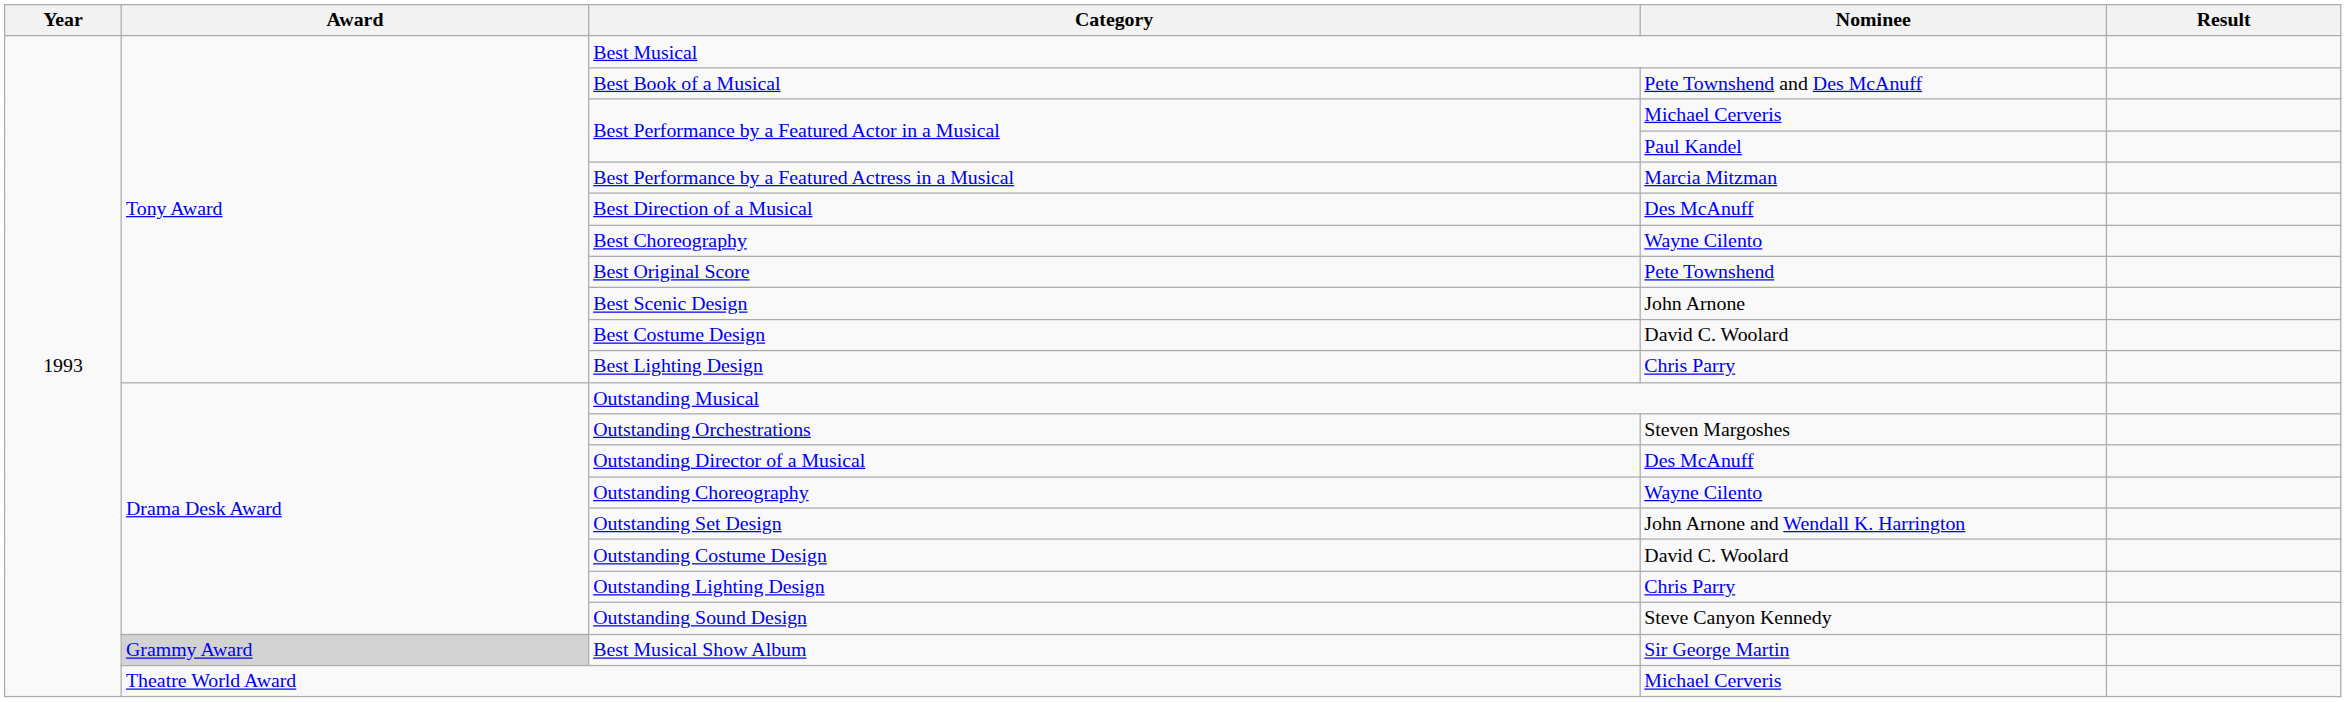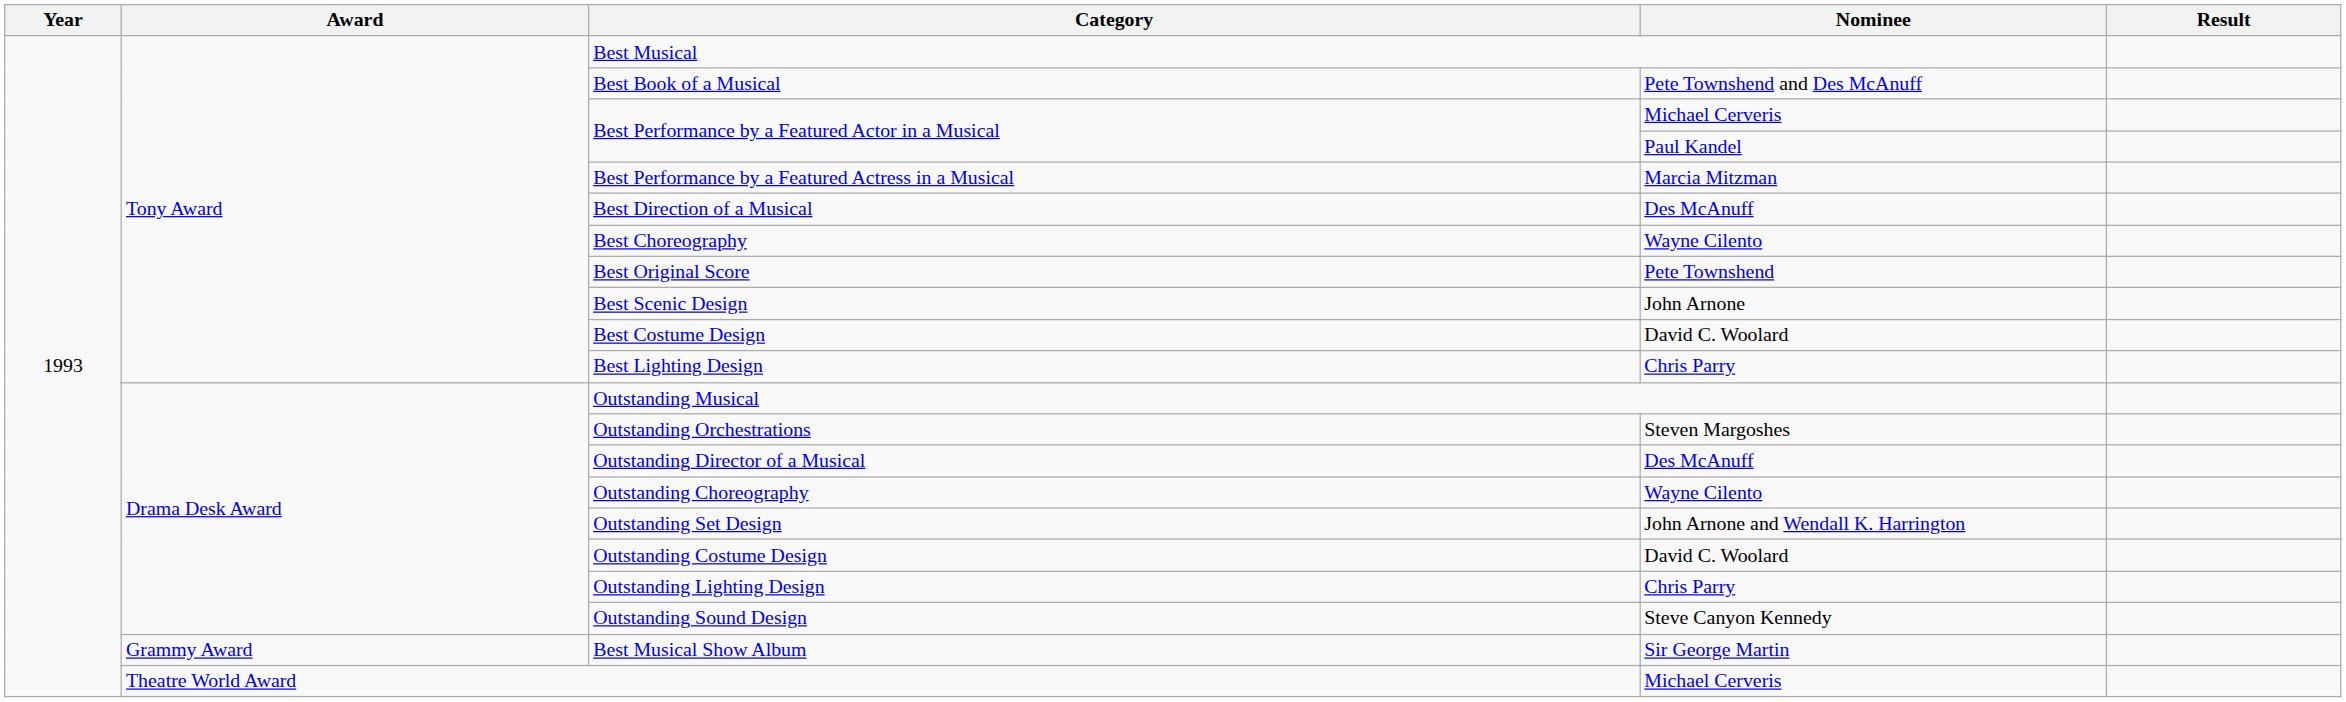(189, 649) lightgrey background -> (189, 649) no background
